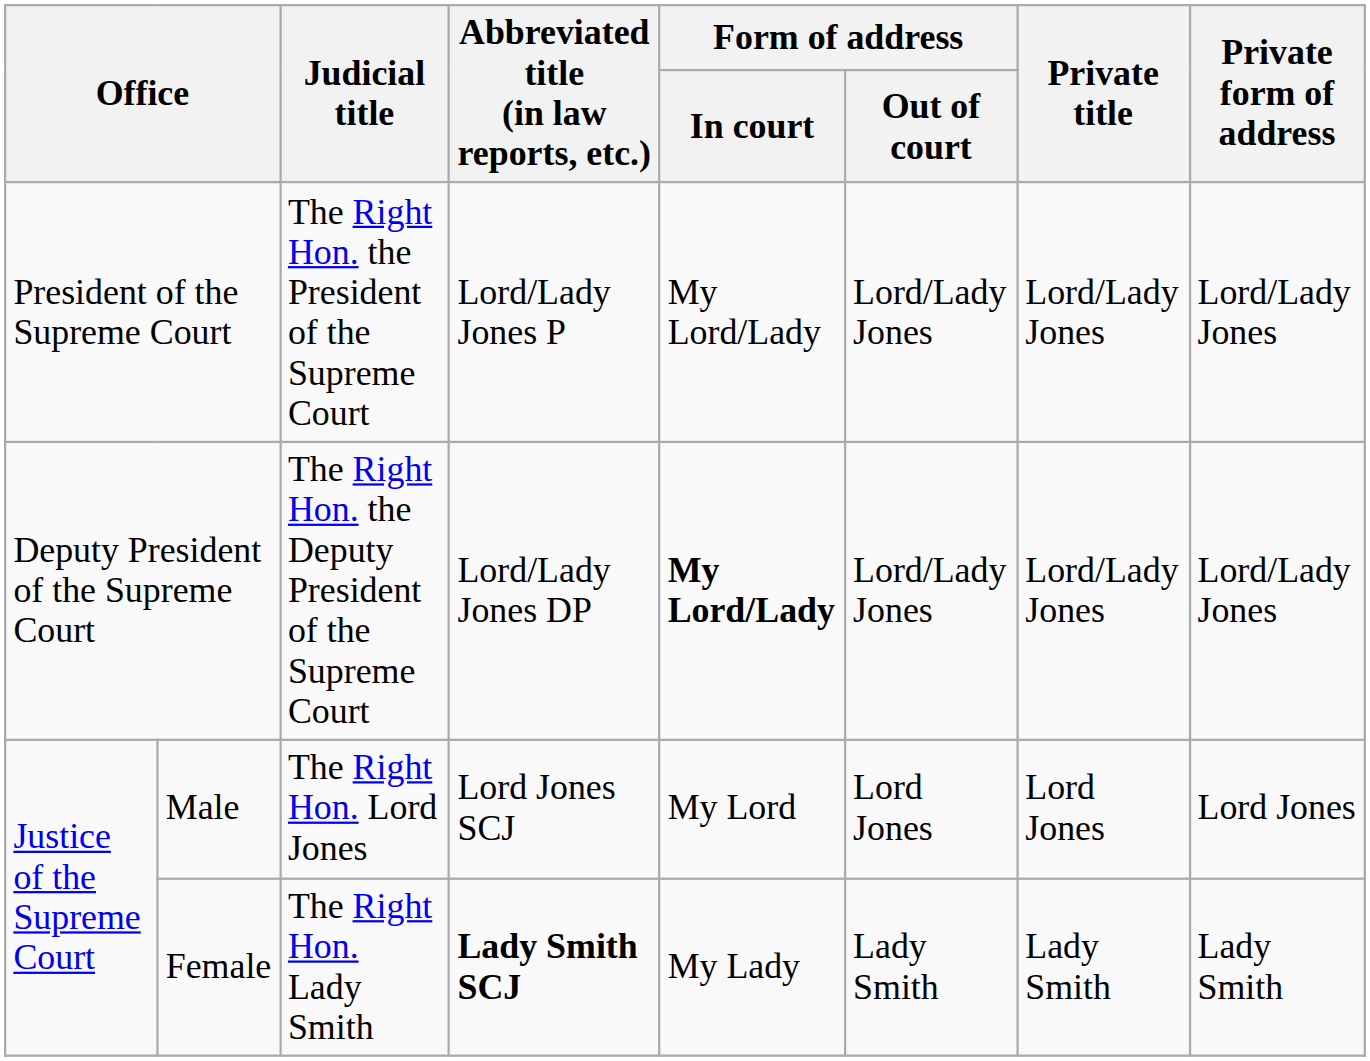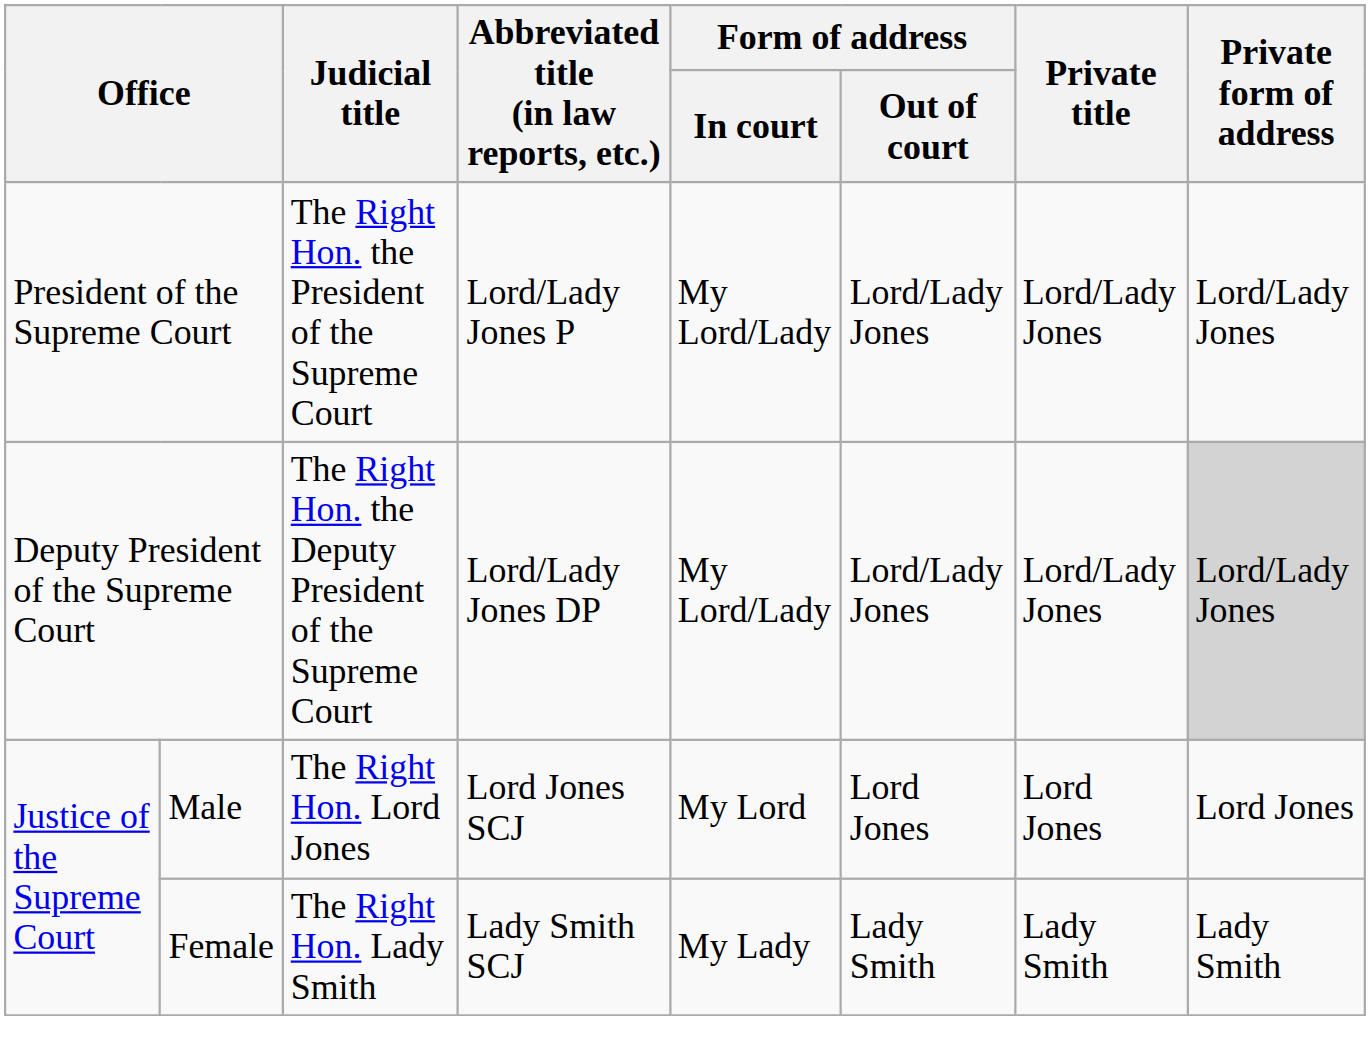(751, 590) bold -> (754, 590) normal
(1274, 590) no background -> (1272, 590) lightgrey background
(548, 965) bold -> (551, 945) normal
